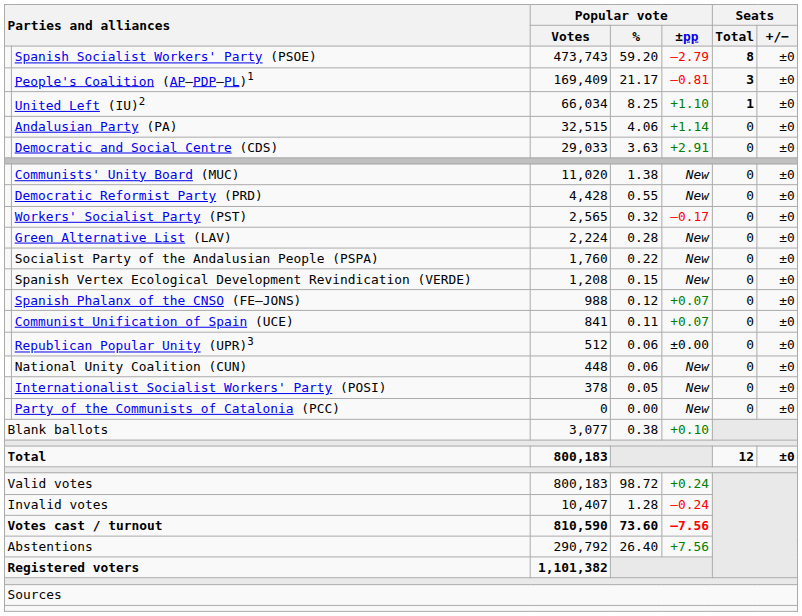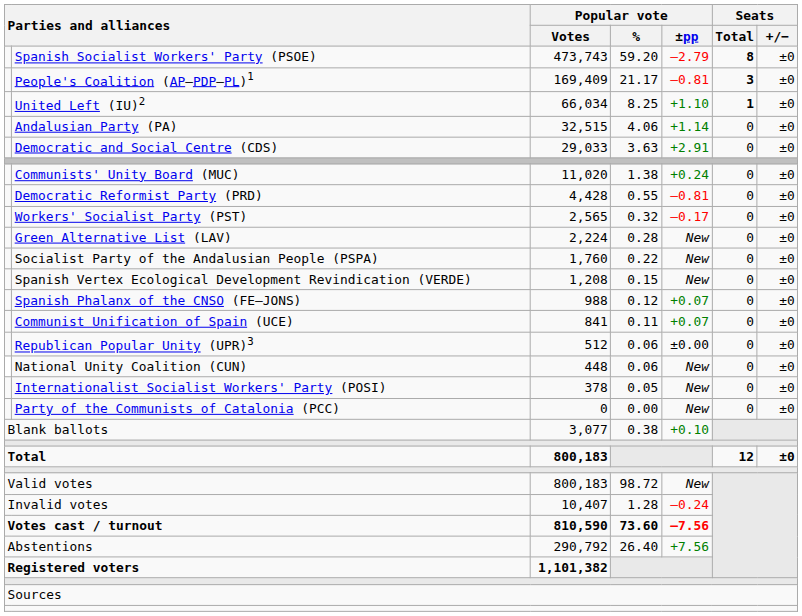(697, 175) New -> (690, 175) +0.24
(697, 196) New -> (690, 196) –0.81
(690, 484) +0.24 -> (697, 484) New
